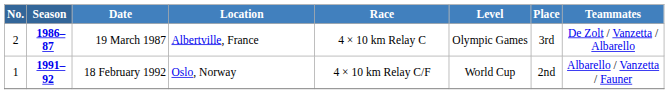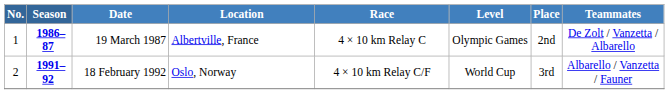(16, 40) 2 -> (16, 40) 1
(546, 40) 3rd -> (546, 40) 2nd
(16, 72) 1 -> (16, 72) 2
(546, 72) 2nd -> (546, 72) 3rd
